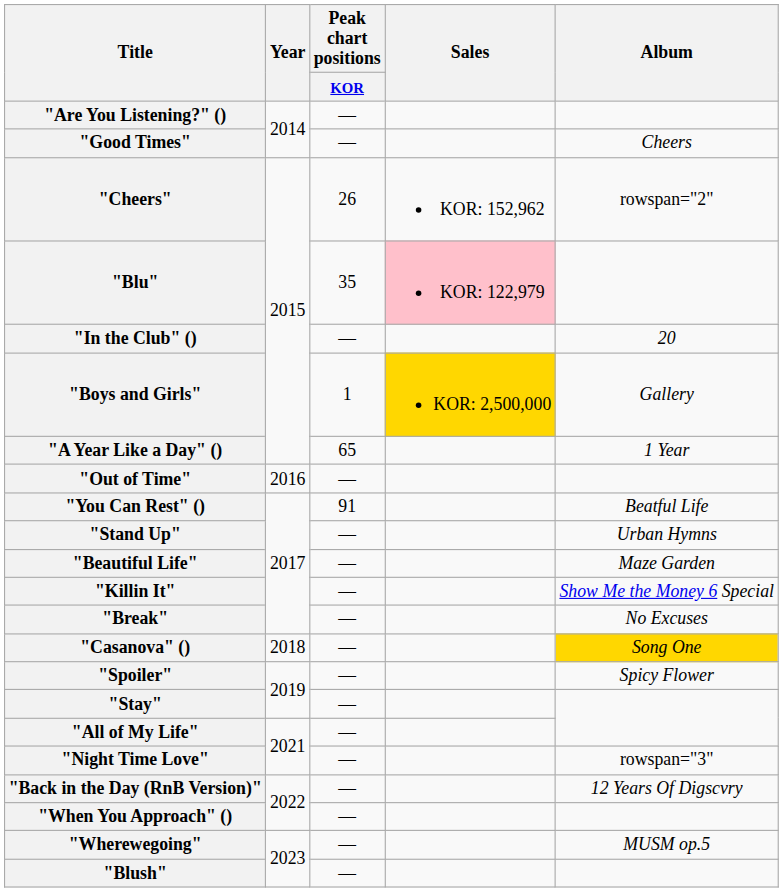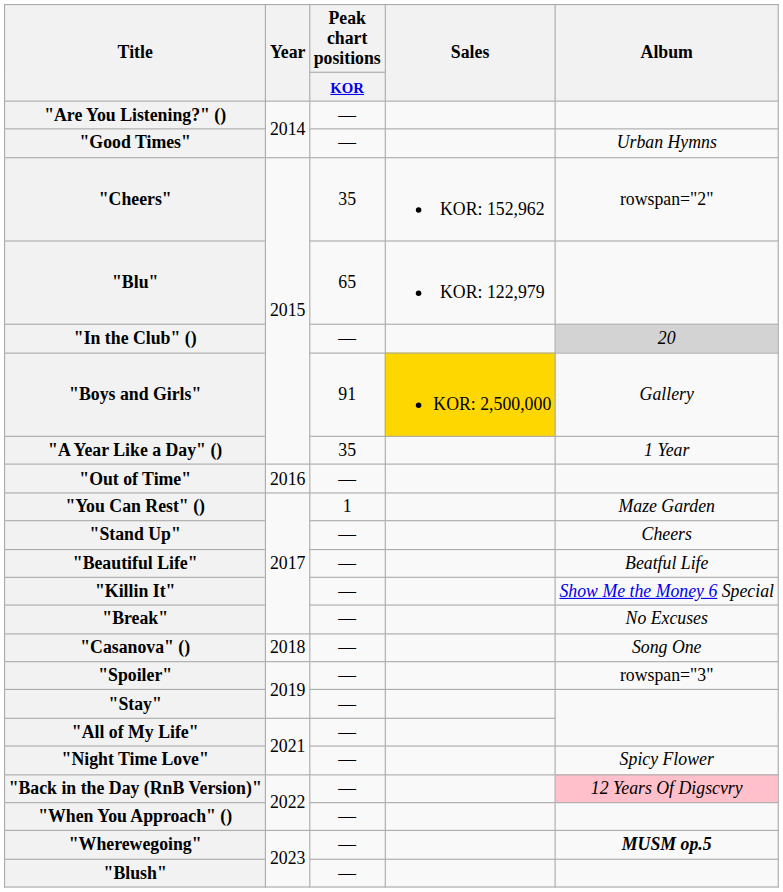(667, 143) Cheers -> (667, 143) Urban Hymns
(347, 198) 26 -> (347, 198) 35
(347, 282) 35 -> (347, 282) 65
(470, 293) pink background -> (470, 293) no background
(667, 338) no background -> (667, 338) lightgrey background
(347, 394) 1 -> (347, 394) 91
(347, 450) 65 -> (347, 450) 35
(347, 506) 91 -> (347, 506) 1
(667, 506) Beatful Life -> (667, 506) Maze Garden
(667, 534) Urban Hymns -> (667, 534) Cheers
(667, 563) Maze Garden -> (667, 563) Beatful Life
(667, 647) gold background -> (667, 647) no background
(667, 675) Spicy Flower -> (667, 675) rowspan="3"
(667, 760) rowspan="3" -> (667, 760) Spicy Flower
(667, 788) no background -> (667, 788) pink background
(667, 844) normal -> (667, 844) bold
